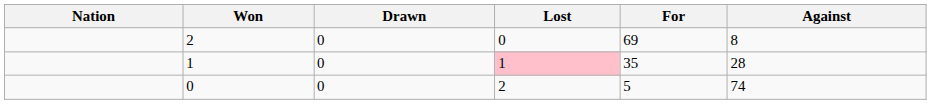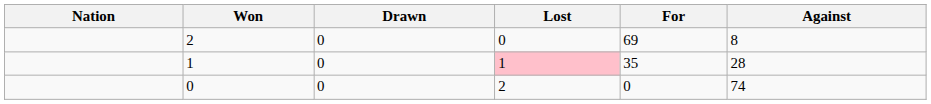(627, 87) 5 -> (627, 87) 0
